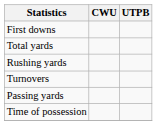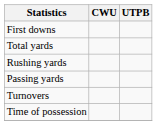rows swapped: (35, 95) <-> (28, 79)
